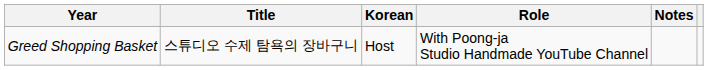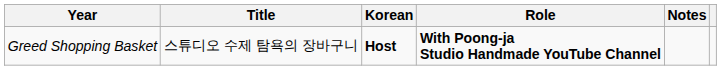(379, 45) normal -> (381, 45) bold
(534, 45) normal -> (540, 45) bold
